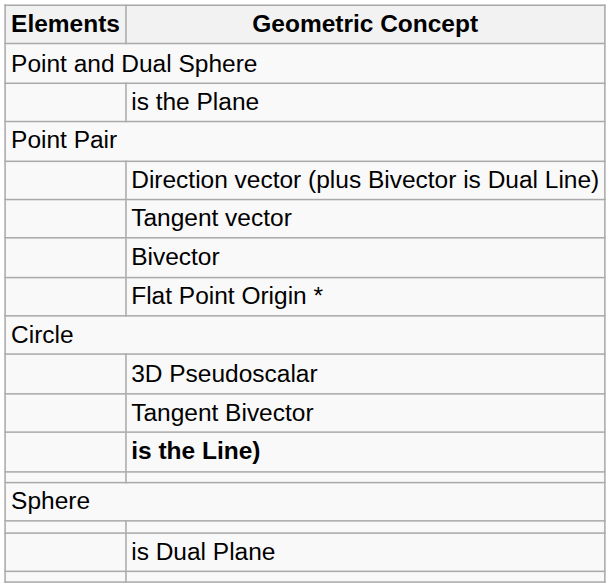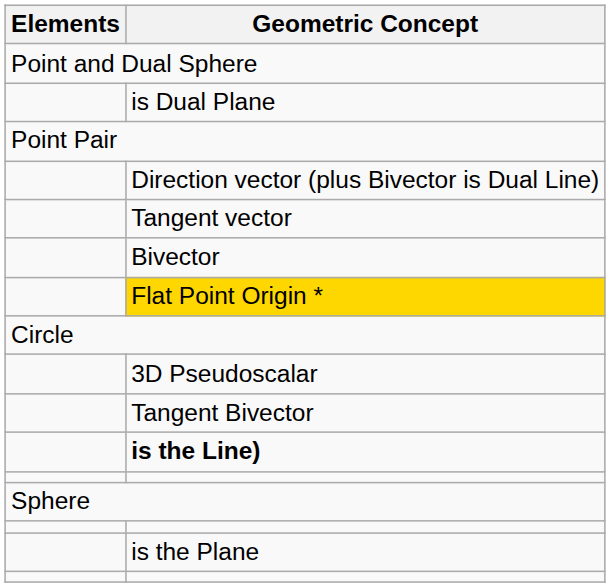(195, 102) is the Plane -> (203, 102) is Dual Plane
(227, 296) no background -> (227, 296) gold background
(203, 551) is Dual Plane -> (195, 551) is the Plane
